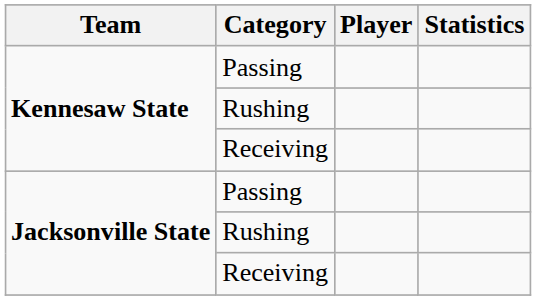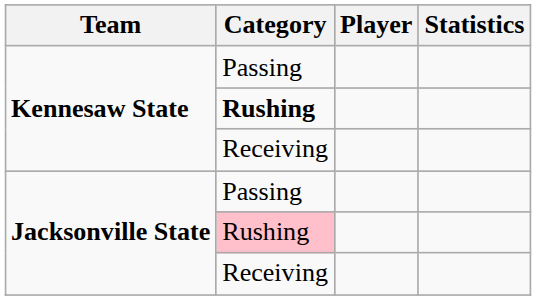(266, 107) normal -> (269, 107) bold
(266, 232) no background -> (266, 232) pink background
